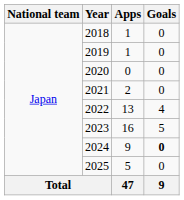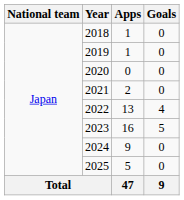(161, 147) bold -> (161, 147) normal
